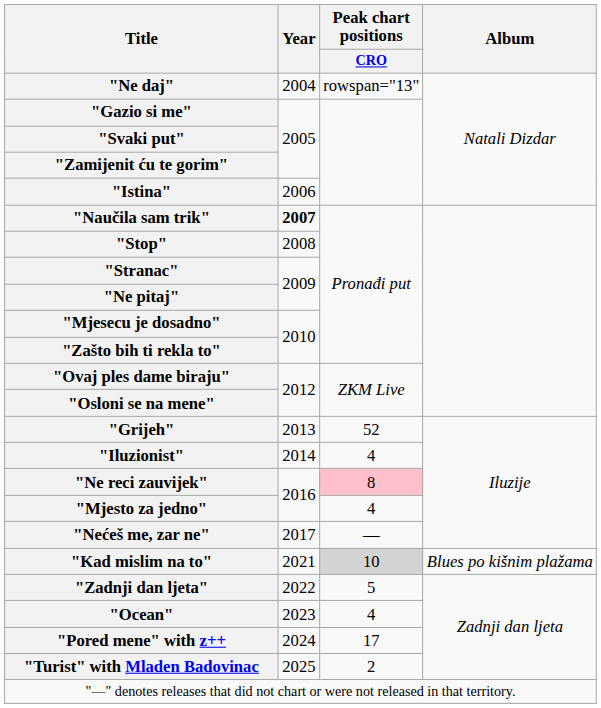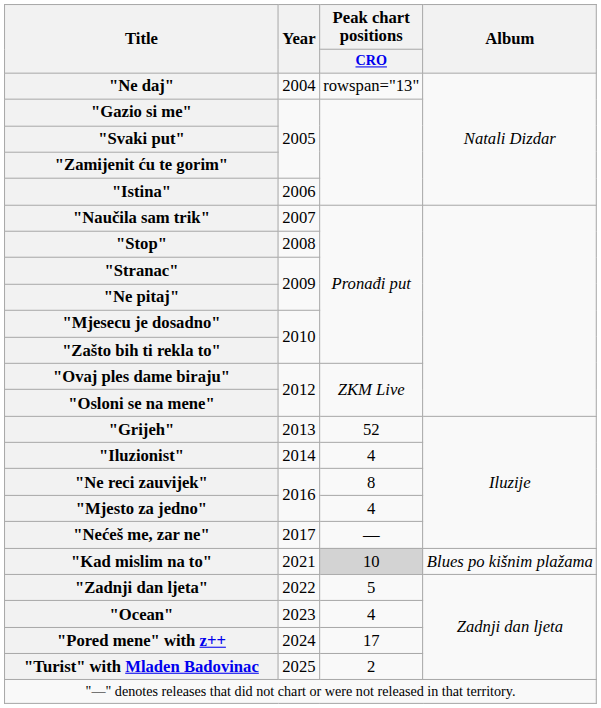(299, 218) bold -> (299, 218) normal
(371, 481) pink background -> (371, 481) no background
